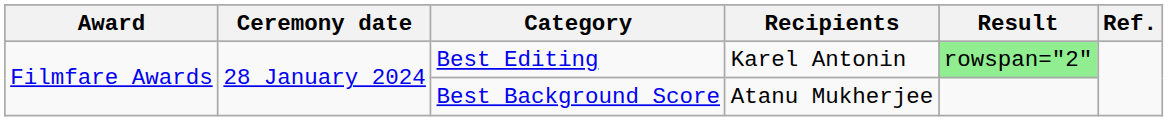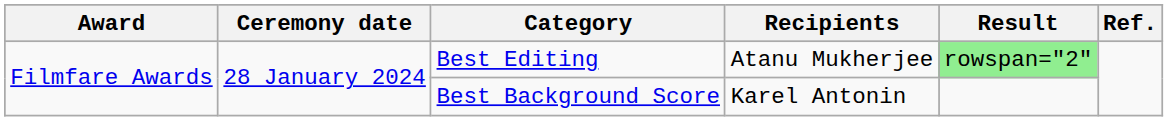(818, 60) Karel Antonin -> (832, 60) Atanu Mukherjee
(832, 97) Atanu Mukherjee -> (818, 97) Karel Antonin
